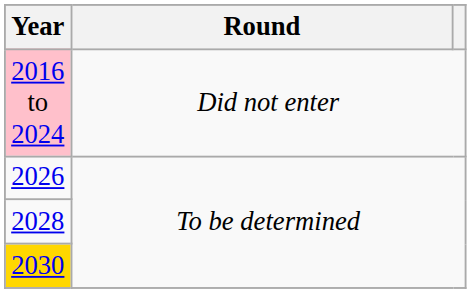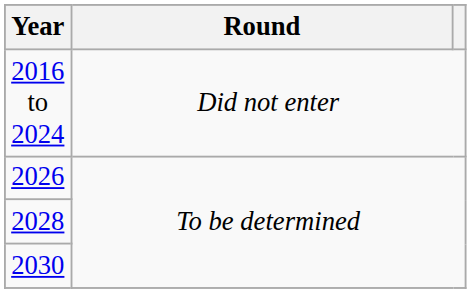(38, 102) pink background -> (38, 102) no background
(38, 265) gold background -> (38, 265) no background
